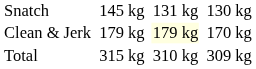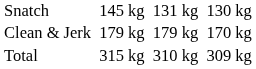(176, 33) lightyellow background -> (176, 33) no background
